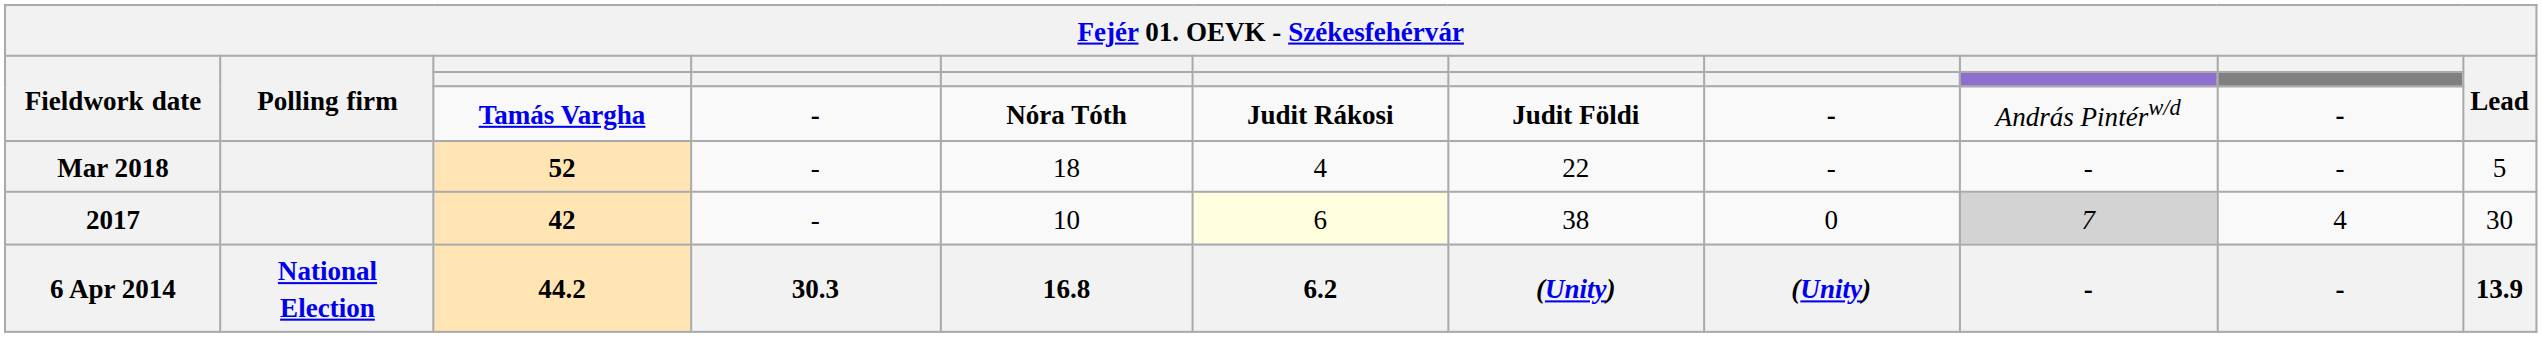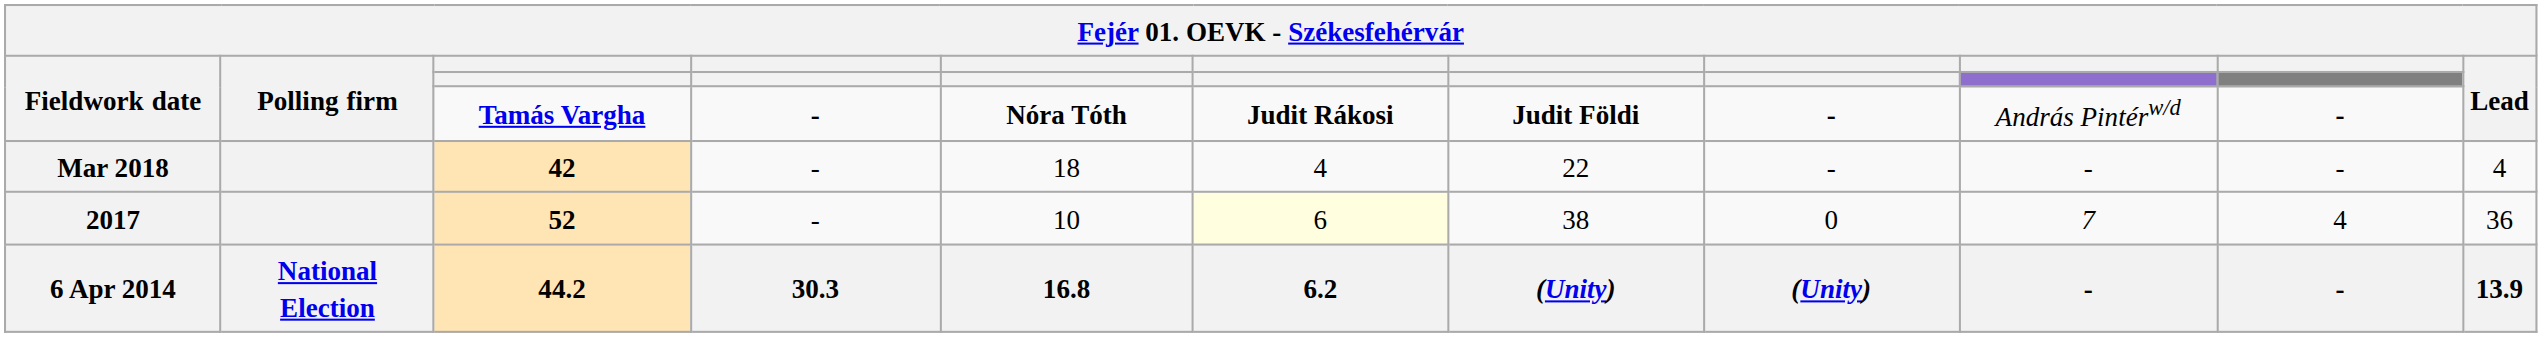(562, 168) 52 -> (562, 168) 42
(2499, 168) 5 -> (2499, 168) 4
(562, 219) 42 -> (562, 219) 52
(2088, 219) lightgrey background -> (2088, 219) no background
(2499, 219) 30 -> (2499, 219) 36
